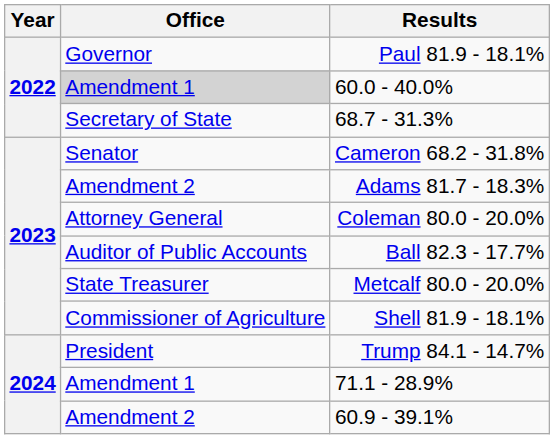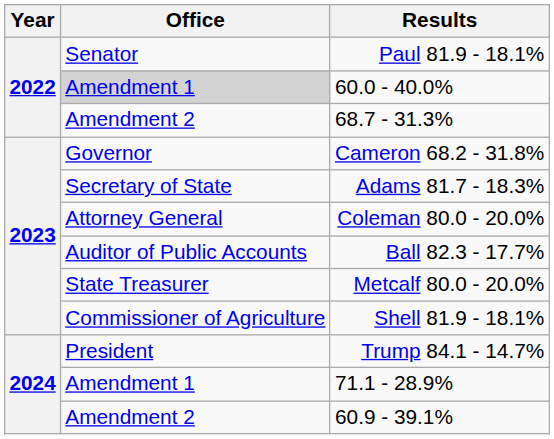(109, 53) Governor -> (102, 53) Senator
(149, 119) Secretary of State -> (130, 119) Amendment 2
(102, 152) Senator -> (109, 152) Governor
(130, 185) Amendment 2 -> (149, 185) Secretary of State
